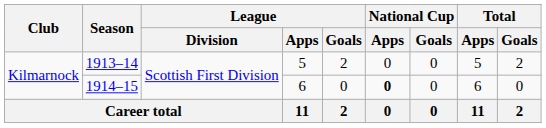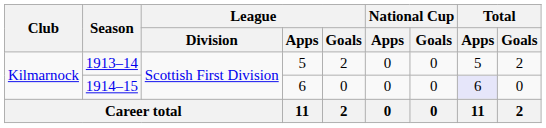(388, 87) bold -> (388, 87) normal
(478, 87) no background -> (478, 87) lavender background
